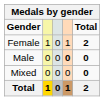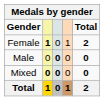(48, 42) normal -> (48, 42) bold
(58, 57) normal -> (58, 57) bold
(68, 57) bold -> (68, 57) normal
(48, 72) normal -> (48, 72) bold
(58, 72) normal -> (58, 72) bold
